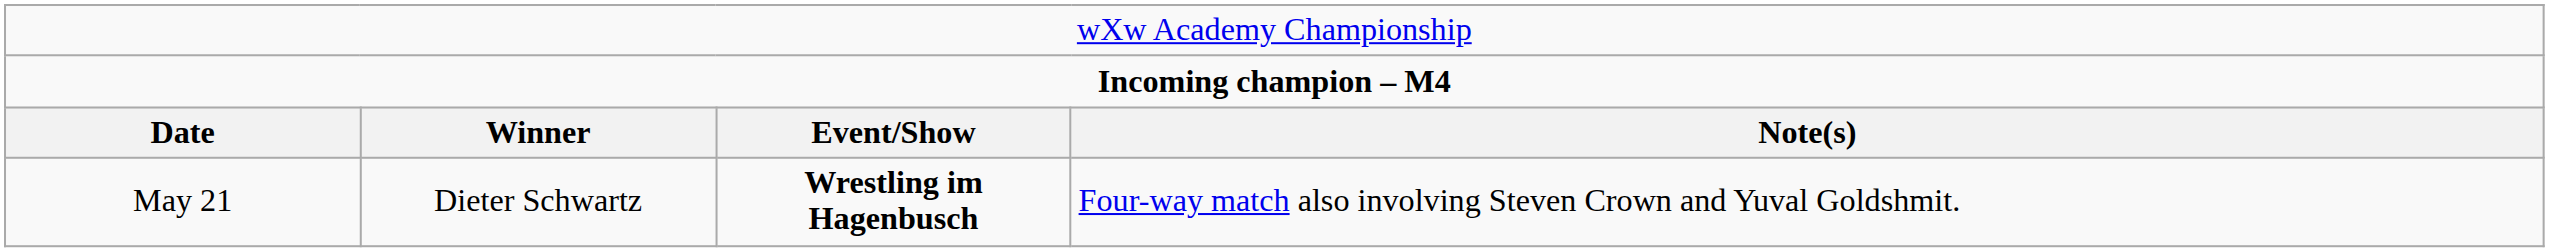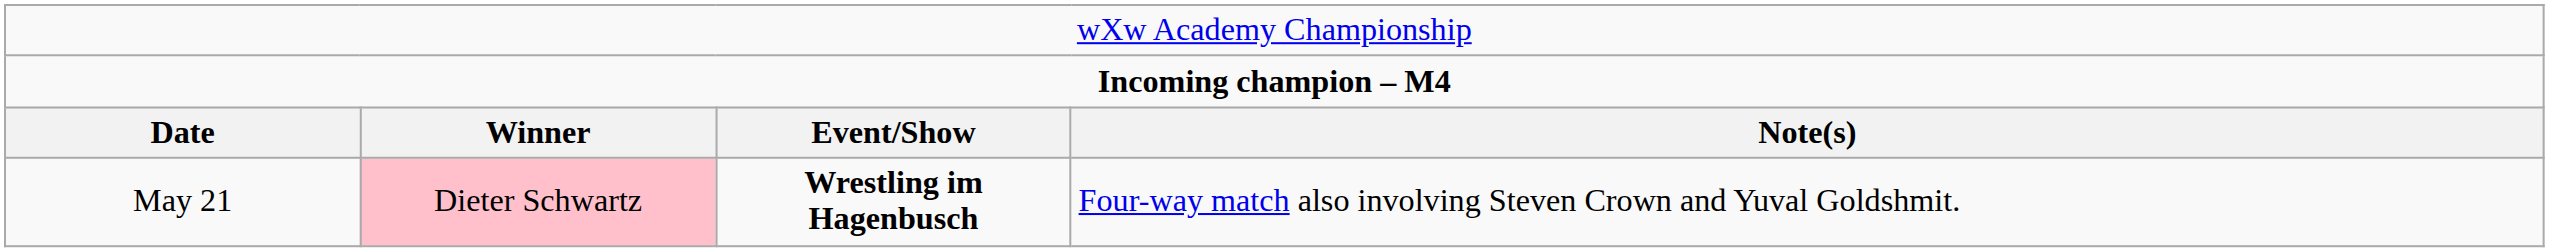(538, 201) no background -> (538, 201) pink background
